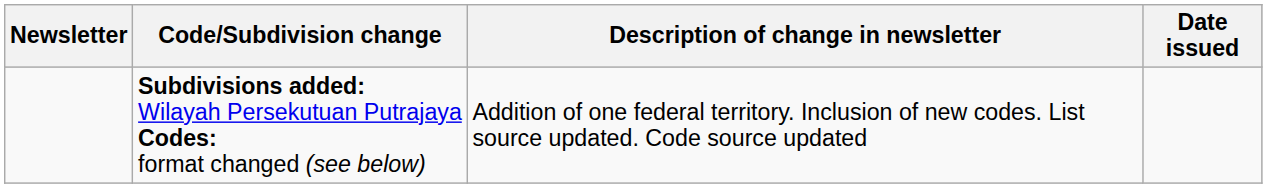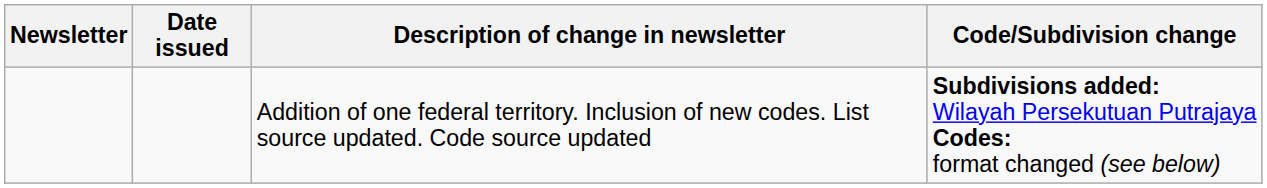columns swapped: (1203, 35) <-> (300, 35)
